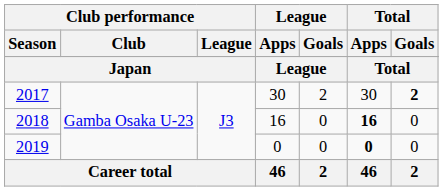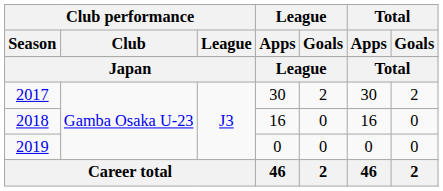(414, 95) bold -> (414, 95) normal
(369, 120) bold -> (369, 120) normal
(369, 146) bold -> (369, 146) normal
